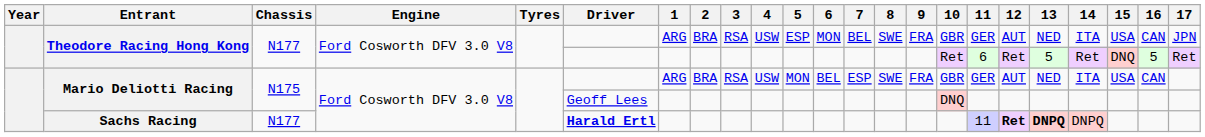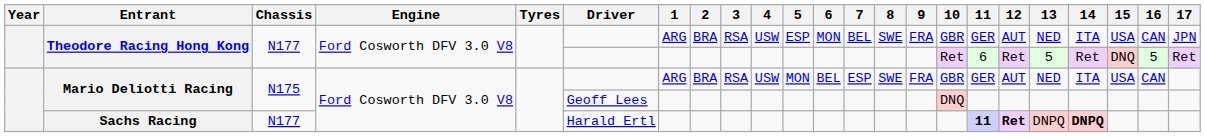(611, 121) bold -> (611, 121) normal
(983, 121) normal -> (983, 121) bold
(1049, 121) bold -> (1049, 121) normal
(1088, 121) normal -> (1088, 121) bold
